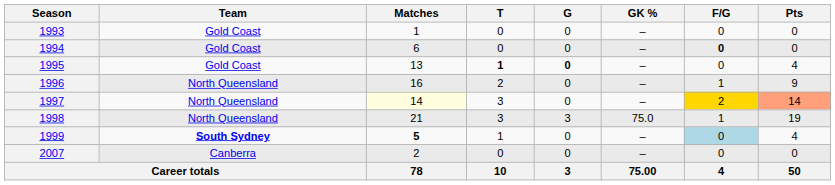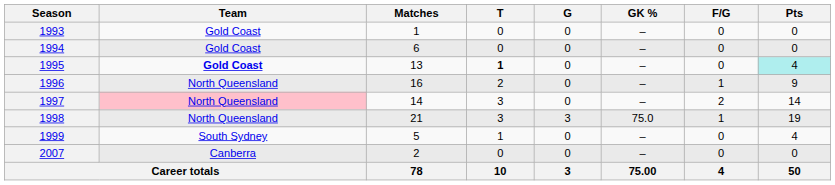(721, 49) bold -> (721, 49) normal
(233, 66) normal -> (233, 66) bold
(568, 66) bold -> (568, 66) normal
(795, 66) no background -> (795, 66) paleturquoise background
(233, 101) no background -> (233, 101) pink background
(416, 101) lightyellow background -> (416, 101) no background
(721, 101) gold background -> (721, 101) no background
(795, 101) lightsalmon background -> (795, 101) no background
(233, 136) bold -> (233, 136) normal
(416, 136) bold -> (416, 136) normal
(721, 136) lightblue background -> (721, 136) no background
